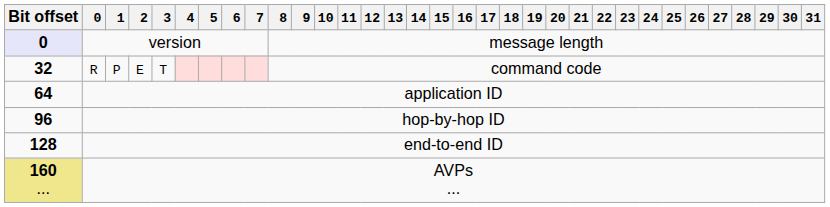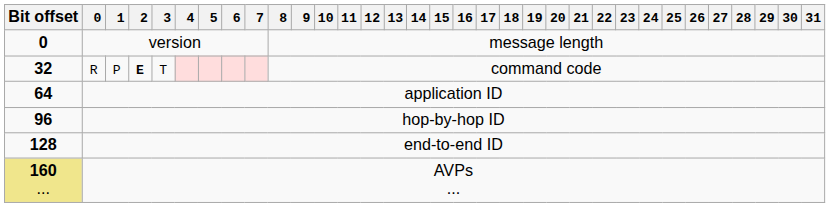(43, 42) lavender background -> (43, 42) no background
(140, 70) normal -> (140, 69) bold
